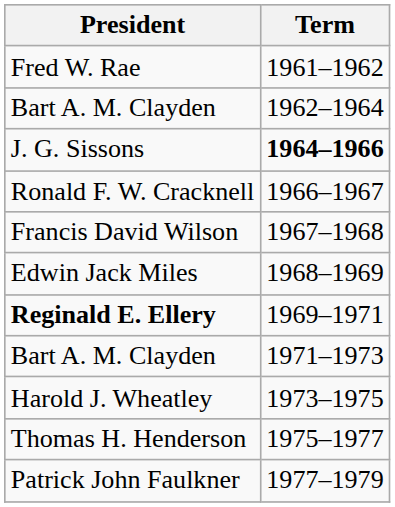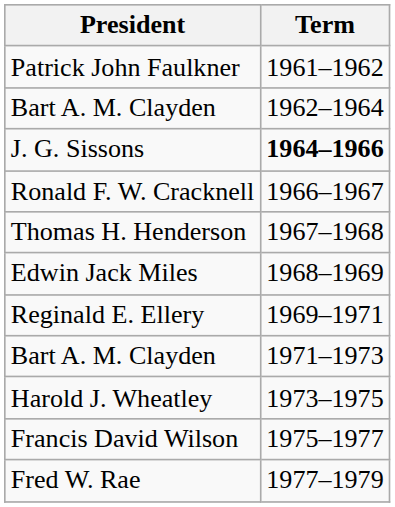(76, 66) Fred W. Rae -> (125, 66) Patrick John Faulkner
(125, 231) Francis David Wilson -> (129, 231) Thomas H. Henderson
(113, 314) bold -> (108, 314) normal
(129, 438) Thomas H. Henderson -> (125, 438) Francis David Wilson
(125, 480) Patrick John Faulkner -> (76, 480) Fred W. Rae
